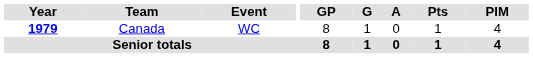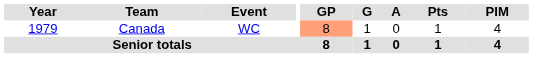(43, 28) bold -> (43, 28) normal
(326, 28) no background -> (326, 28) lightsalmon background
